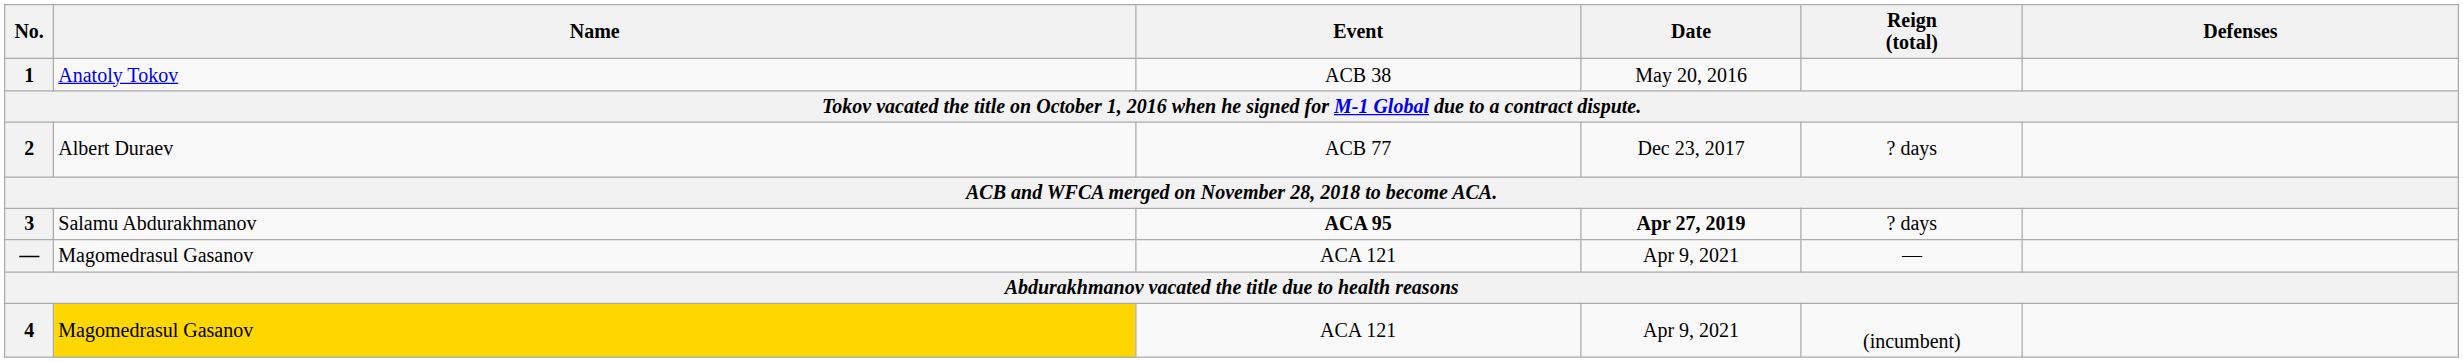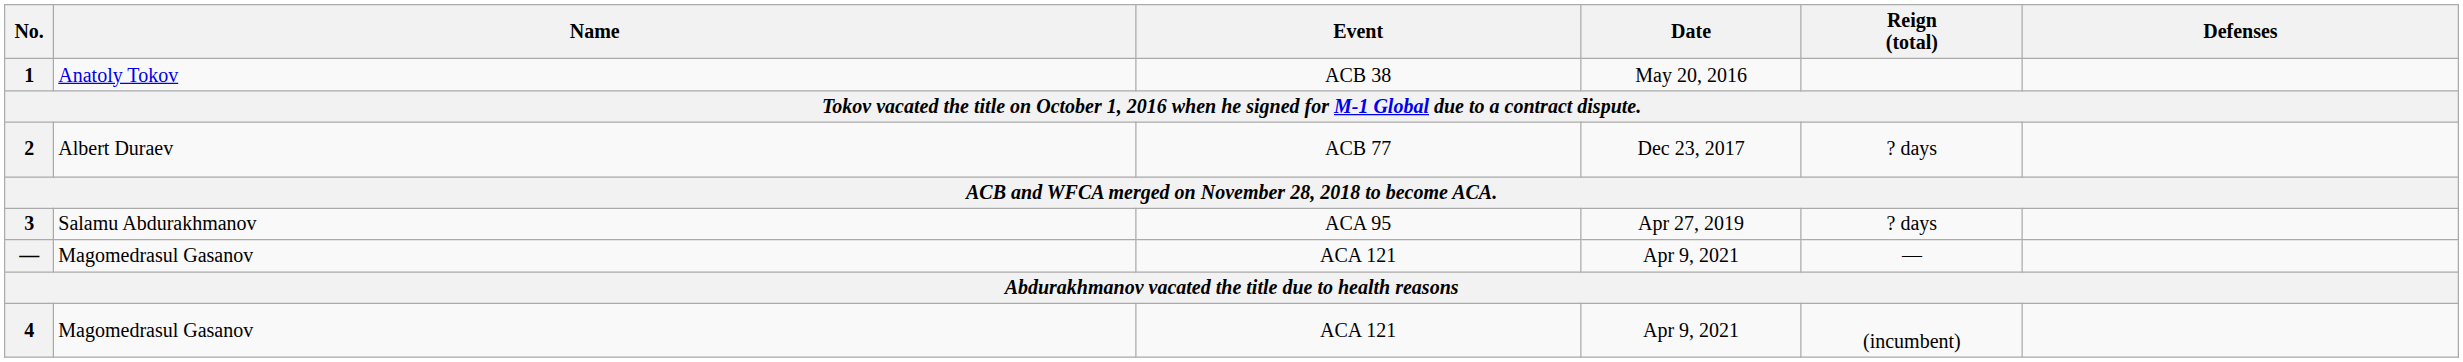(1358, 223) bold -> (1358, 223) normal
(1691, 223) bold -> (1691, 223) normal
(156, 330) gold background -> (156, 330) no background
